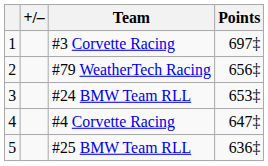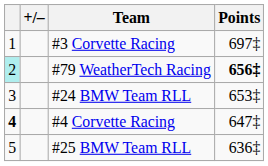(12, 69) no background -> (12, 69) paleturquoise background
(244, 69) normal -> (244, 69) bold
(12, 121) normal -> (12, 121) bold
